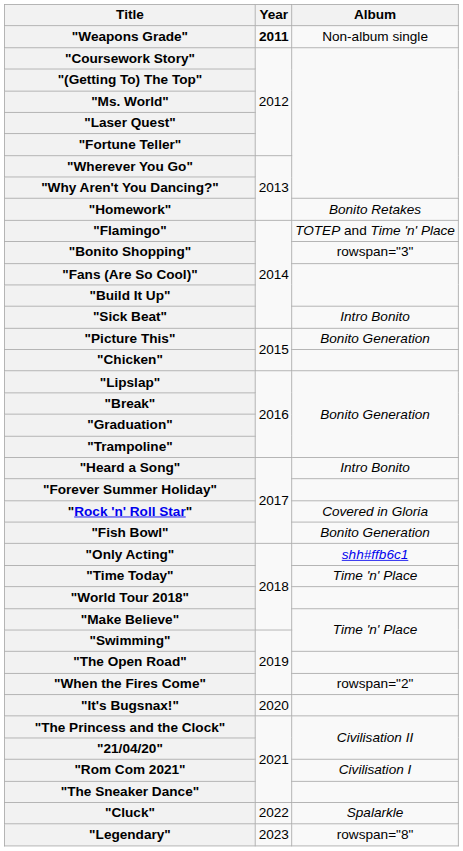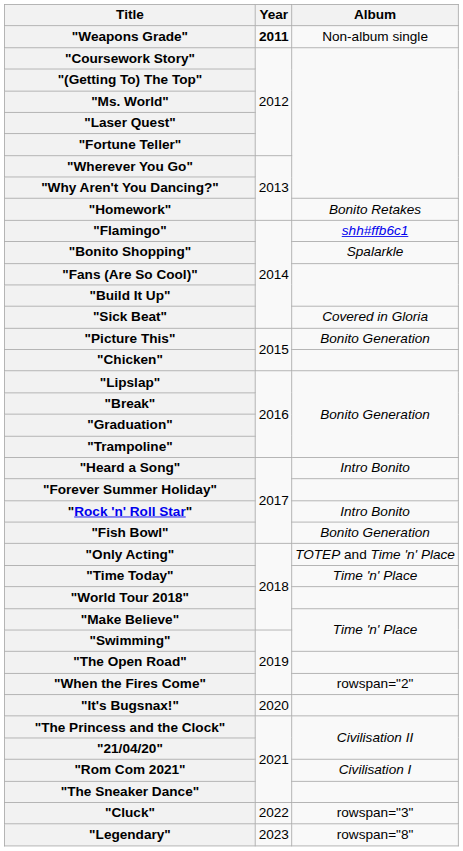(375, 230) TOTEP and Time 'n' Place -> (375, 230) shh#ffb6c1
(375, 252) rowspan="3" -> (375, 252) Spalarkle
(375, 317) Intro Bonito -> (375, 317) Covered in Gloria
(375, 511) Covered in Gloria -> (375, 511) Intro Bonito
(375, 554) shh#ffb6c1 -> (375, 554) TOTEP and Time 'n' Place
(375, 813) Spalarkle -> (375, 813) rowspan="3"
